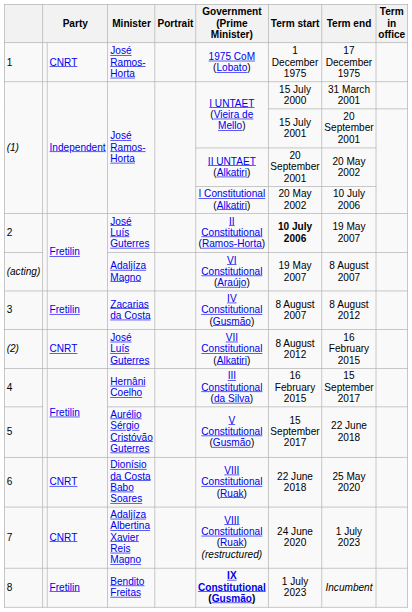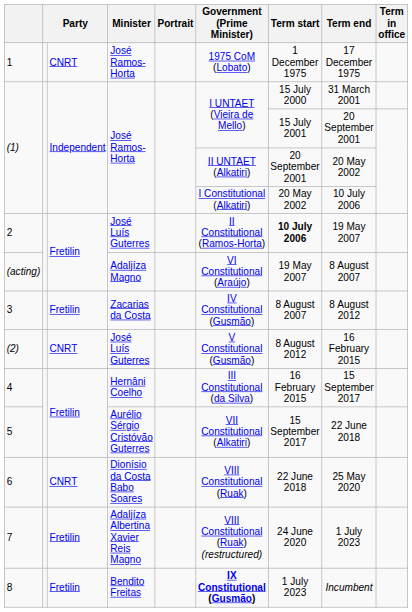(232, 349) VII Constitutional (Alkatiri) -> (232, 349) V Constitutional (Gusmão)
(232, 432) V Constitutional (Gusmão) -> (232, 432) VII Constitutional (Alkatiri)
(63, 537) CNRT -> (65, 537) Fretilin
